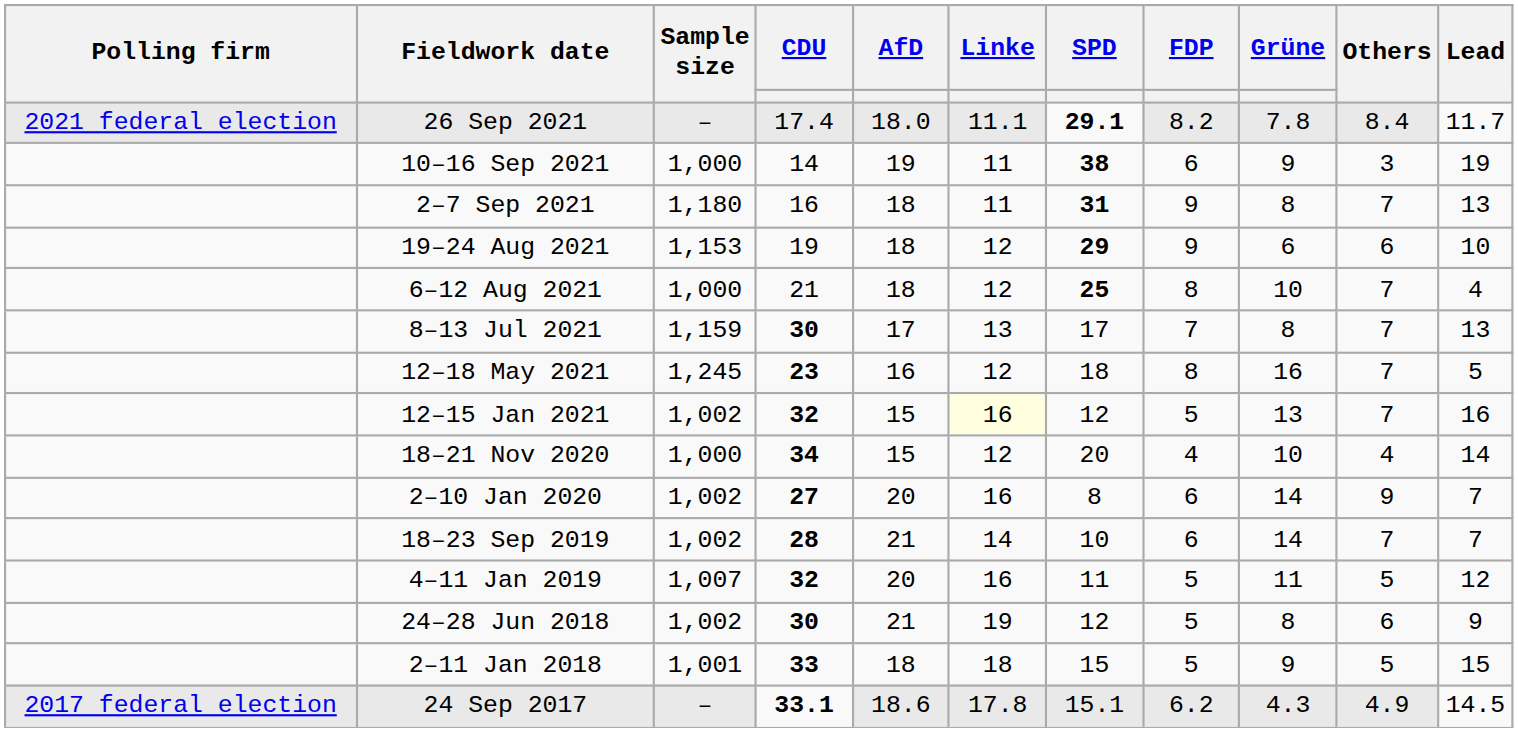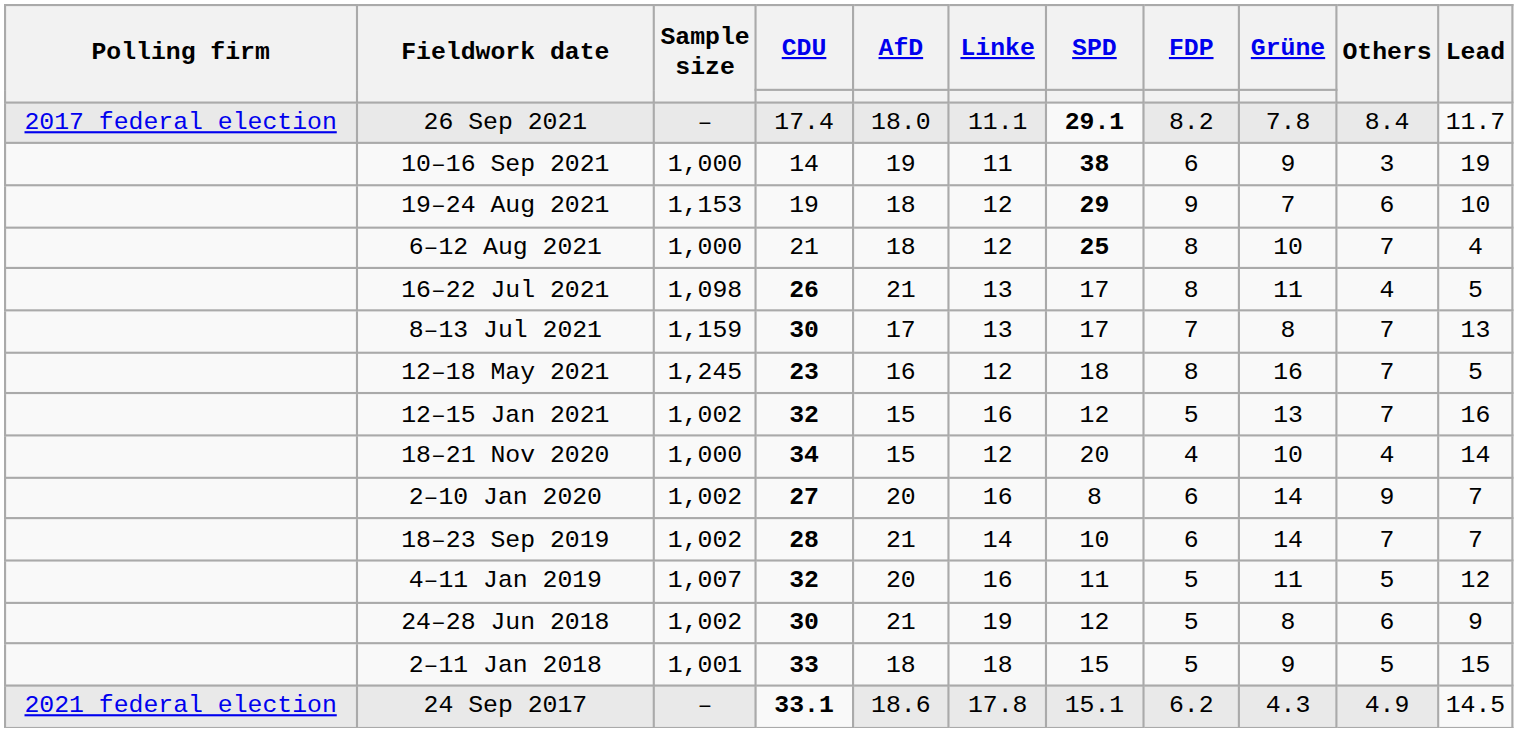(181, 122) 2021 federal election -> (181, 122) 2017 federal election
- row: (505, 206)
(1288, 247) 6 -> (1288, 206) 7
+ row: (505, 289)
(998, 414) lightyellow background -> (998, 414) no background
(181, 706) 2017 federal election -> (181, 706) 2021 federal election
